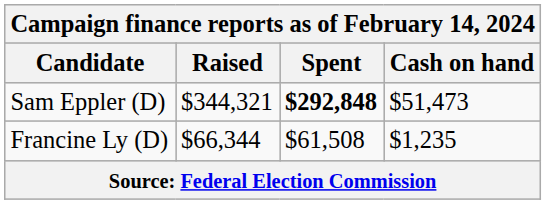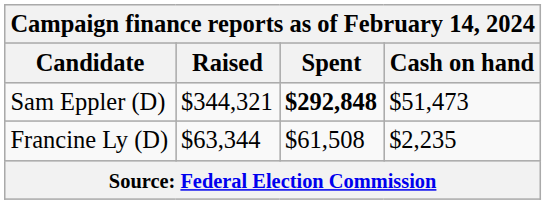(221, 140) $66,344 -> (221, 140) $63,344
(423, 140) $1,235 -> (423, 140) $2,235
